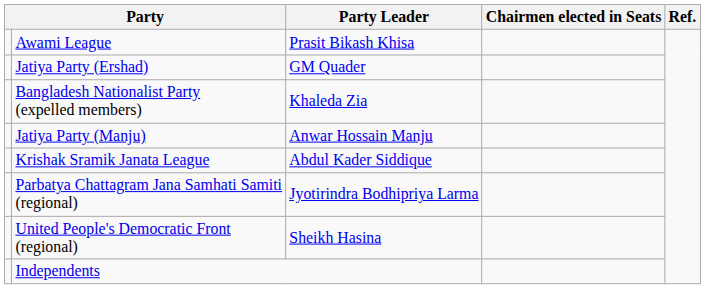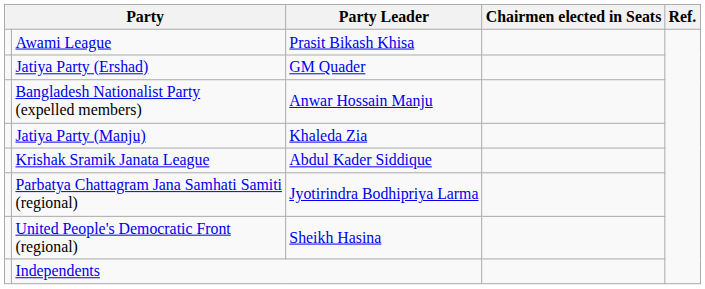(328, 101) Khaleda Zia -> (361, 101) Anwar Hossain Manju
(361, 135) Anwar Hossain Manju -> (328, 135) Khaleda Zia
